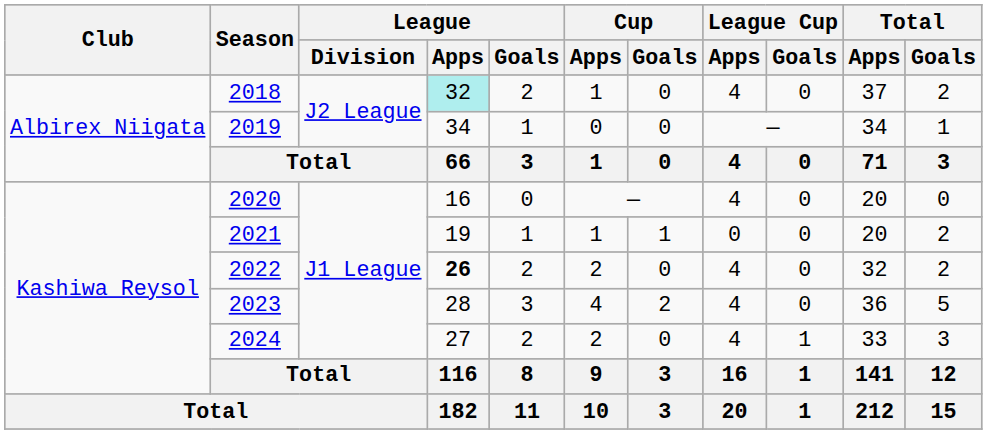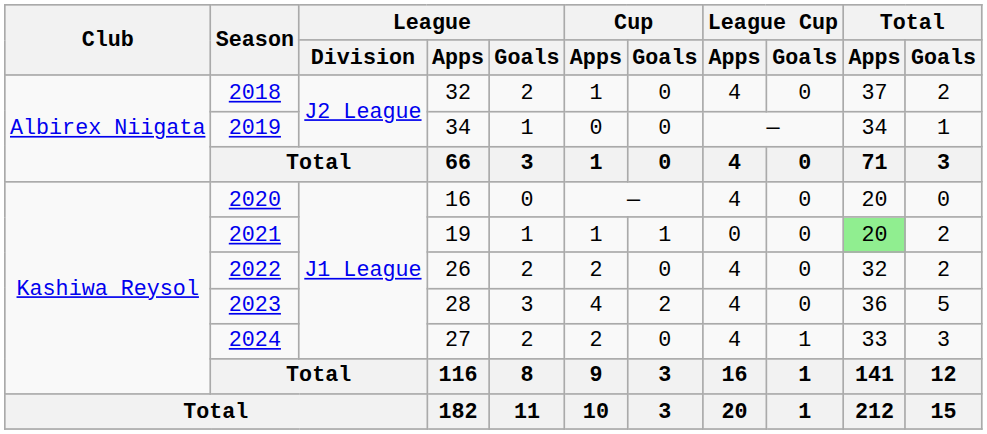(458, 93) paleturquoise background -> (458, 93) no background
(874, 235) no background -> (874, 235) lightgreen background
(458, 270) bold -> (458, 270) normal
